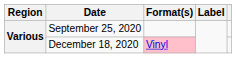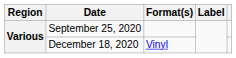(157, 45) pink background -> (157, 45) no background
